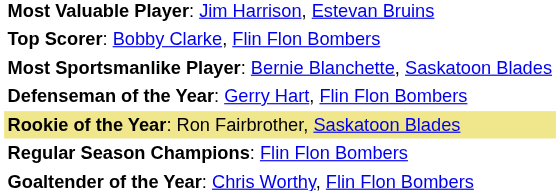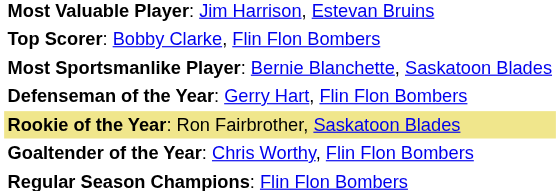(208, 153) Regular Season Champions: Flin Flon Bombers -> (241, 153) Goaltender of the Year: Chris Worthy, Flin Flon Bombers
(241, 181) Goaltender of the Year: Chris Worthy, Flin Flon Bombers -> (208, 181) Regular Season Champions: Flin Flon Bombers
